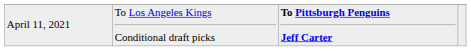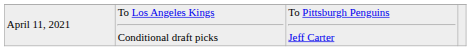(368, 25) bold -> (372, 25) normal
